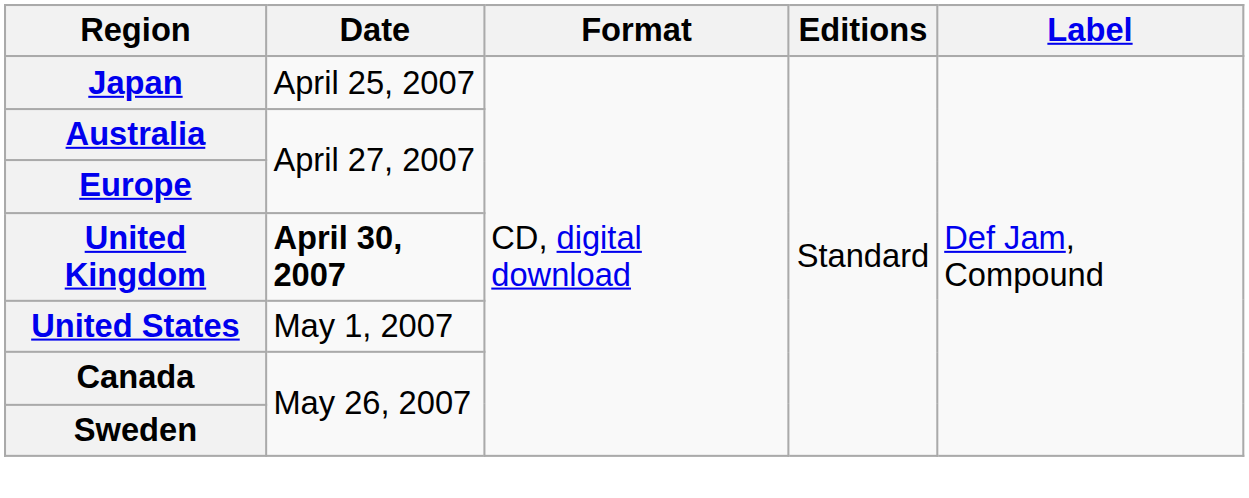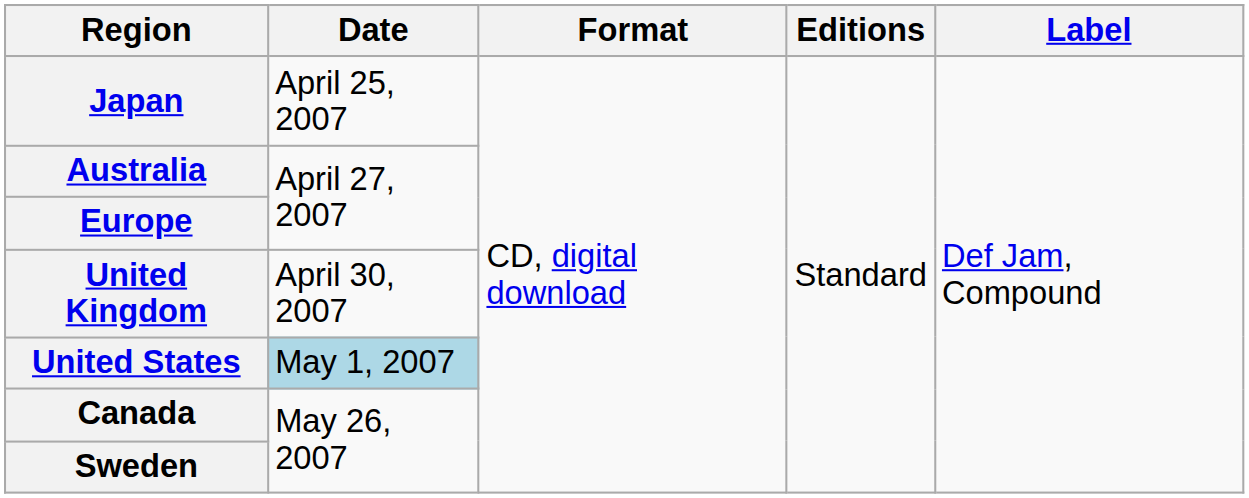(338, 255) bold -> (335, 292) normal
(363, 325) no background -> (365, 362) lightblue background
